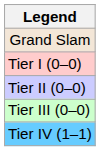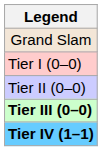(49, 110) normal -> (50, 110) bold
(50, 134) normal -> (51, 134) bold
